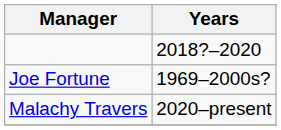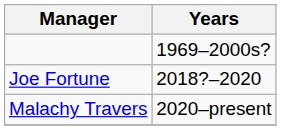(209, 49) 2018?–2020 -> (213, 49) 1969–2000s?
(213, 79) 1969–2000s? -> (209, 79) 2018?–2020
